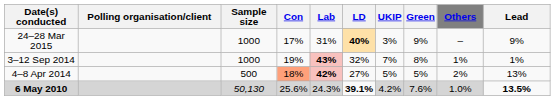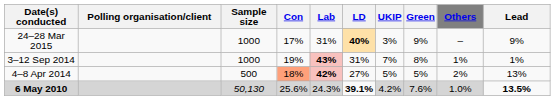(359, 60) 32% -> (359, 60) 31%
